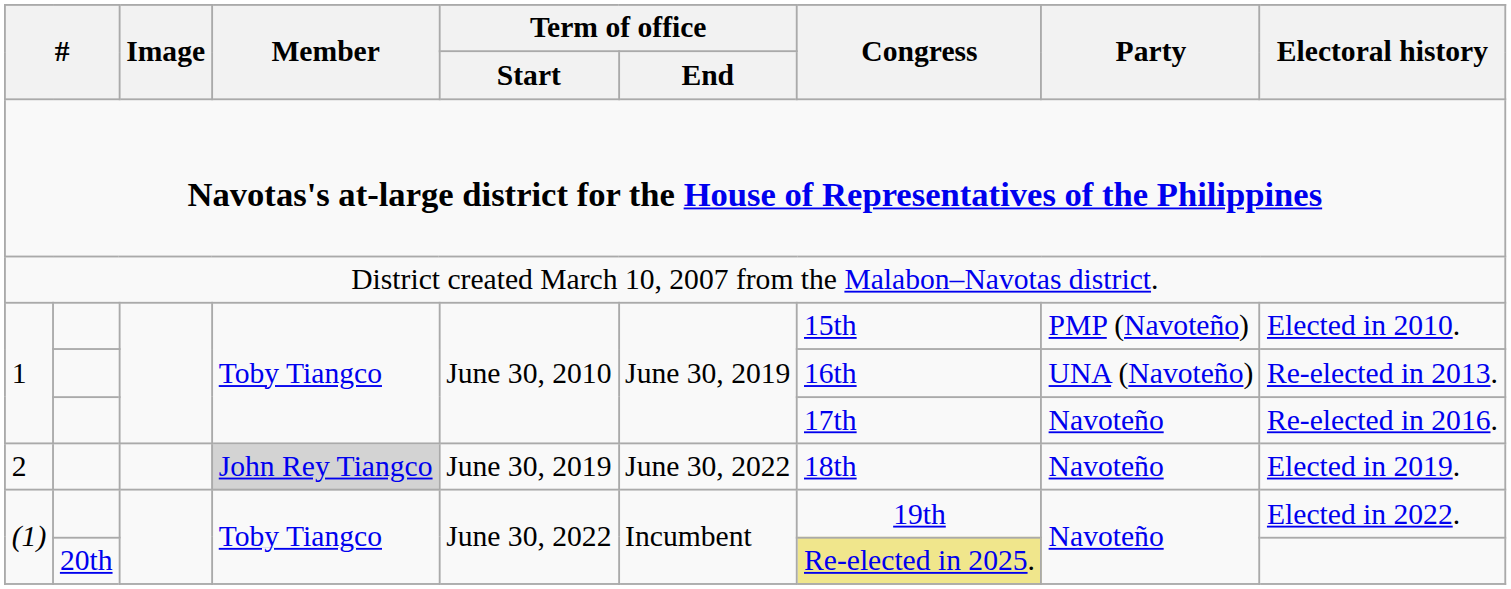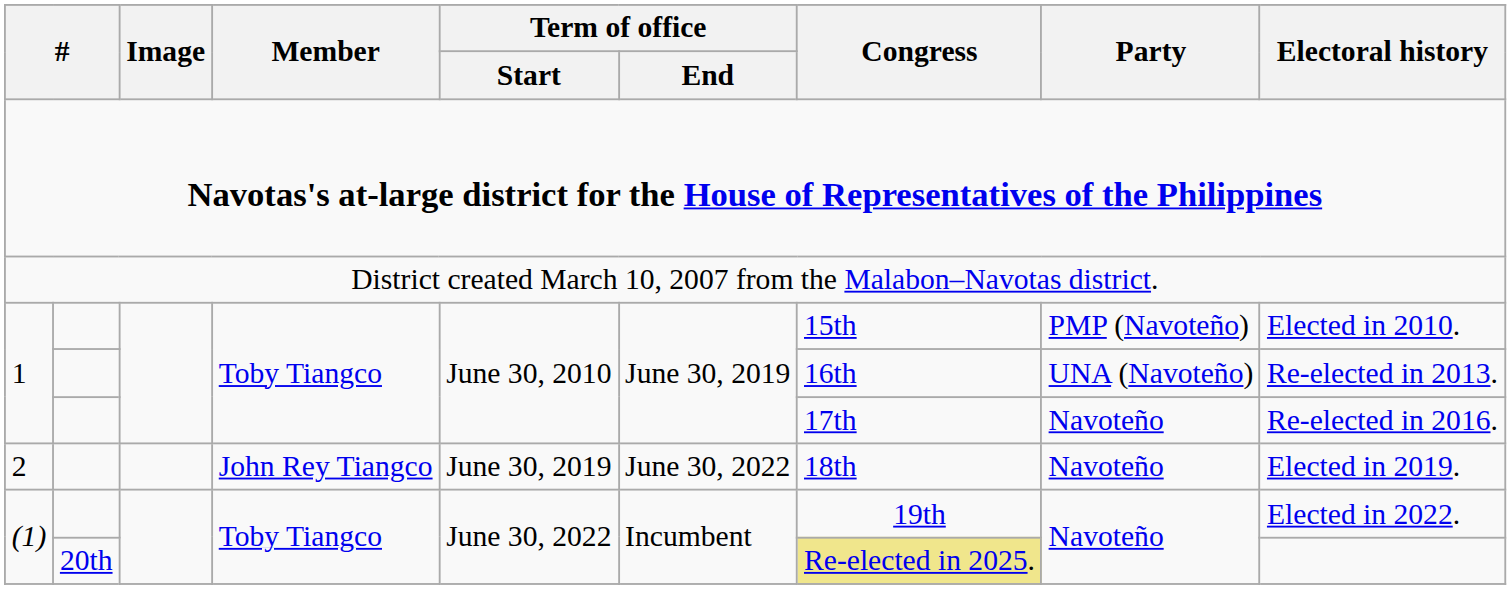(326, 466) lightgrey background -> (326, 466) no background
